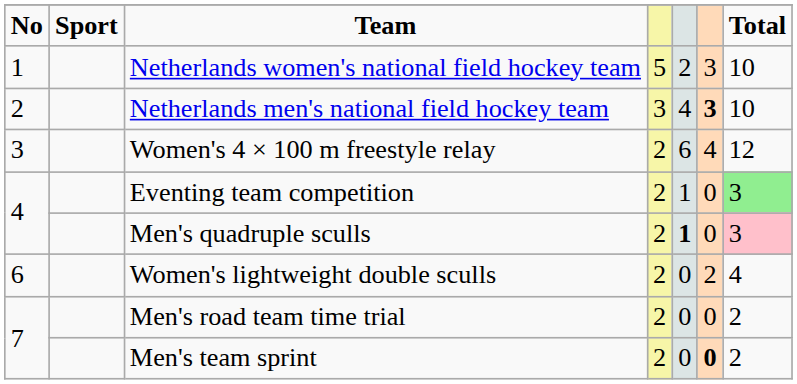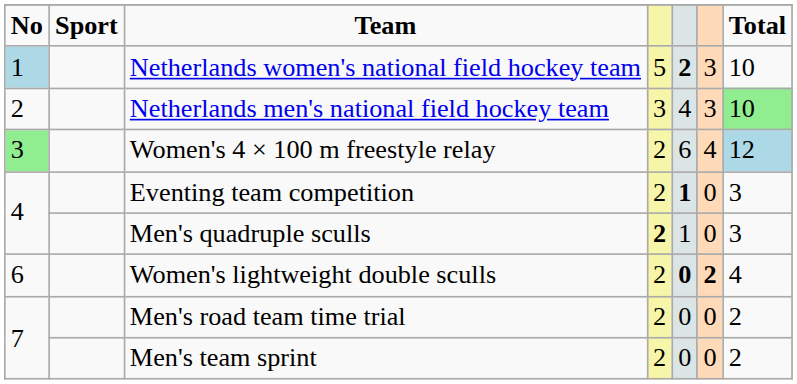(17, 66) no background -> (17, 66) lightblue background
(685, 66) normal -> (685, 66) bold
(710, 108) bold -> (710, 108) normal
(742, 108) no background -> (742, 108) lightgreen background
(17, 150) no background -> (17, 150) lightgreen background
(742, 150) no background -> (742, 150) lightblue background
(685, 191) normal -> (685, 191) bold
(735, 191) lightgreen background -> (735, 191) no background
(660, 233) normal -> (660, 233) bold
(685, 233) bold -> (685, 233) normal
(735, 233) pink background -> (735, 233) no background
(685, 274) normal -> (685, 274) bold
(710, 274) normal -> (710, 274) bold
(710, 358) bold -> (710, 358) normal
